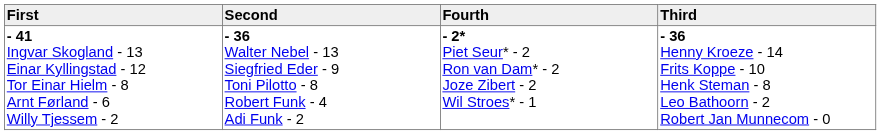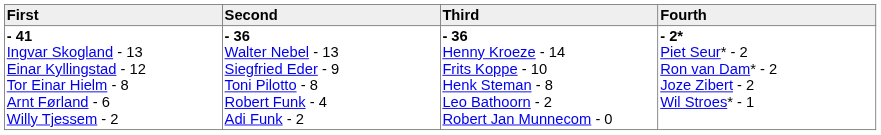columns swapped: (679, 15) <-> (466, 15)
